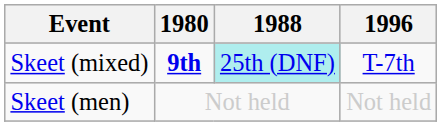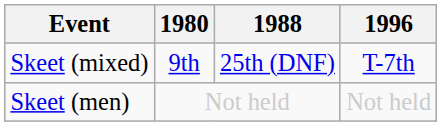(184, 62) bold -> (184, 62) normal
(277, 62) paleturquoise background -> (277, 62) no background
